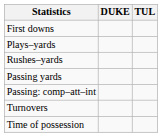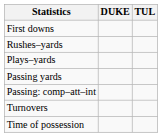rows swapped: (31, 44) <-> (35, 60)
